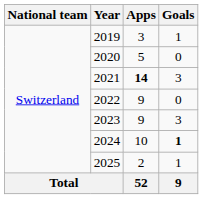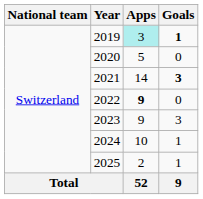(141, 36) no background -> (141, 36) paleturquoise background
(178, 36) normal -> (178, 36) bold
(141, 78) bold -> (141, 78) normal
(178, 78) normal -> (178, 78) bold
(141, 99) normal -> (141, 99) bold
(178, 141) bold -> (178, 141) normal
